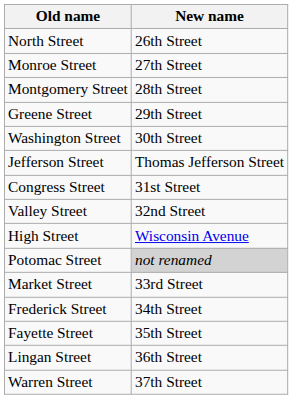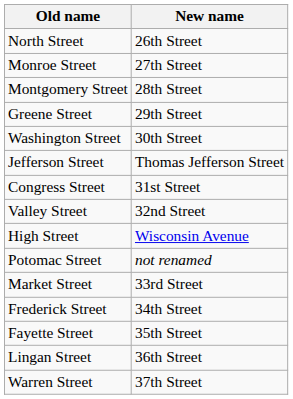(173, 260) lightgrey background -> (173, 260) no background
